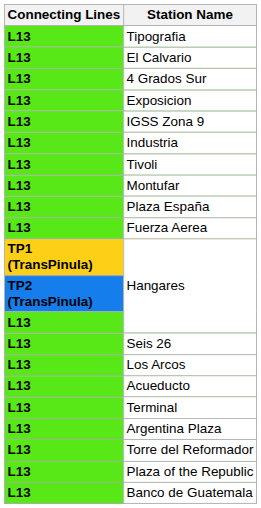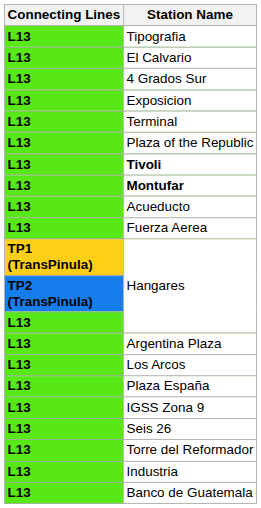(165, 121) IGSS Zona 9 -> (152, 121) Terminal
(152, 143) Industria -> (190, 143) Plaza of the Republic
(142, 164) normal -> (144, 164) bold
(153, 185) normal -> (155, 185) bold
(168, 206) Plaza España -> (158, 206) Acueducto
(149, 343) Seis 26 -> (174, 343) Argentina Plaza
(158, 386) Acueducto -> (168, 386) Plaza España
(152, 407) Terminal -> (165, 407) IGSS Zona 9
(174, 429) Argentina Plaza -> (149, 429) Seis 26
(190, 471) Plaza of the Republic -> (152, 471) Industria
